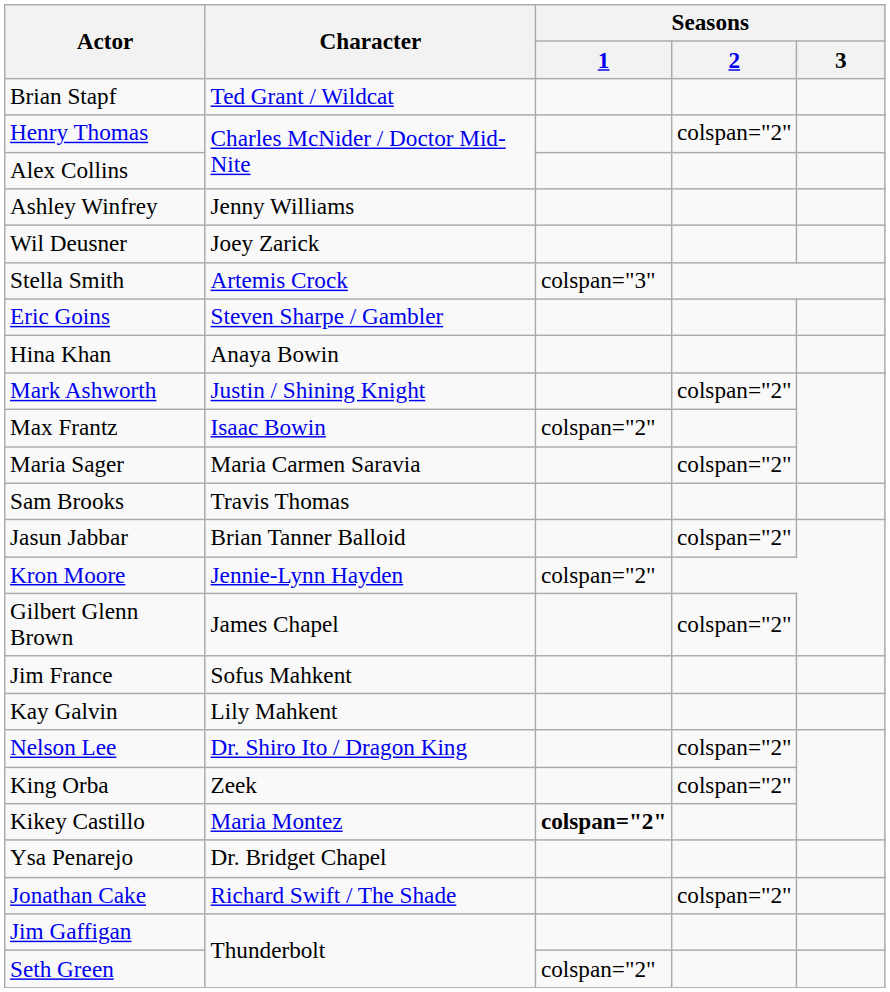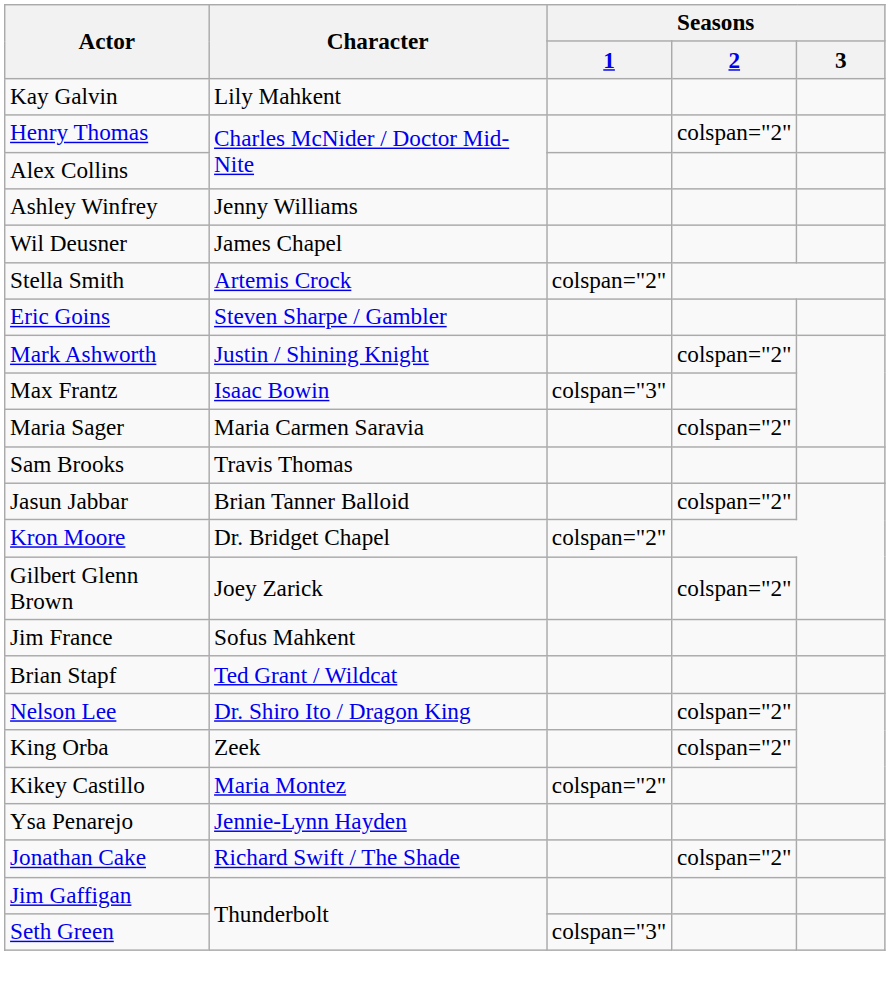rows swapped: (63, 96) <-> (64, 711)
(265, 243) Joey Zarick -> (278, 243) James Chapel
(598, 280) colspan="3" -> (609, 280) colspan="2"
- row: (61, 354)
(598, 427) colspan="2" -> (609, 390) colspan="3"
(307, 574) Jennie-Lynn Hayden -> (302, 538) Dr. Bridget Chapel
(275, 624) James Chapel -> (269, 587) Joey Zarick
(604, 821) bold -> (609, 784) normal
(299, 858) Dr. Bridget Chapel -> (310, 821) Jennie-Lynn Hayden
(598, 968) colspan="2" -> (609, 932) colspan="3"
